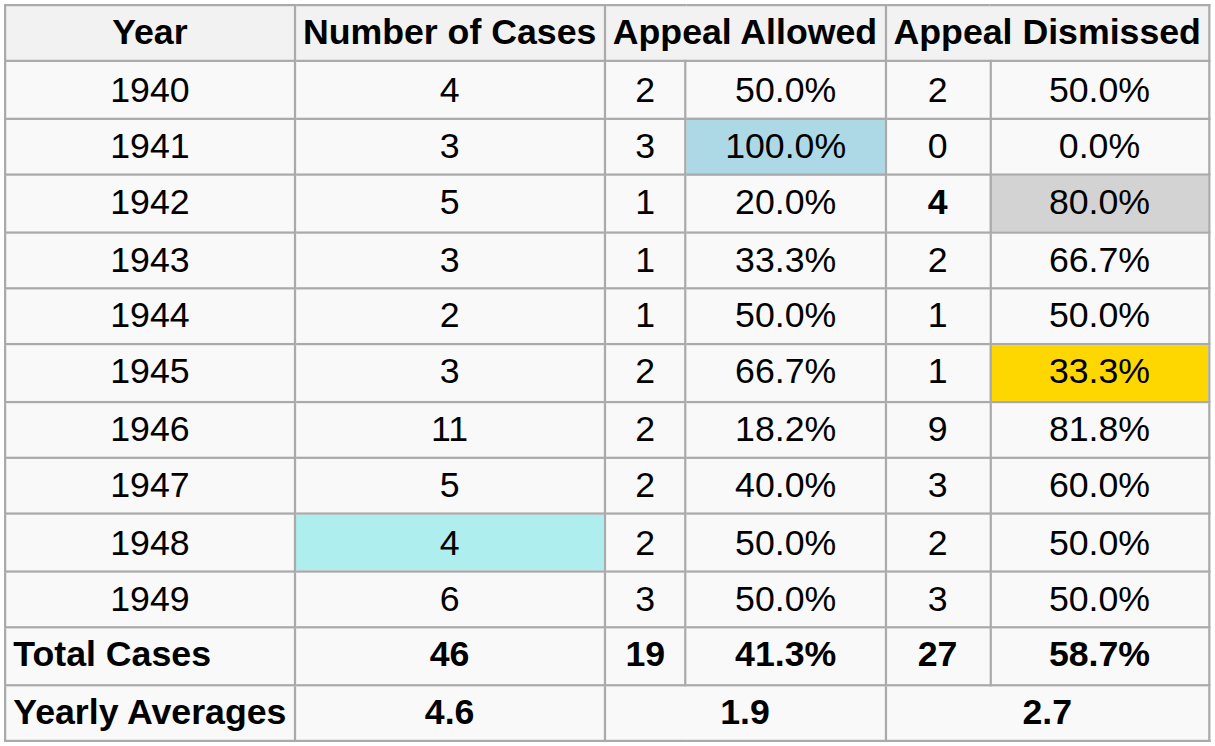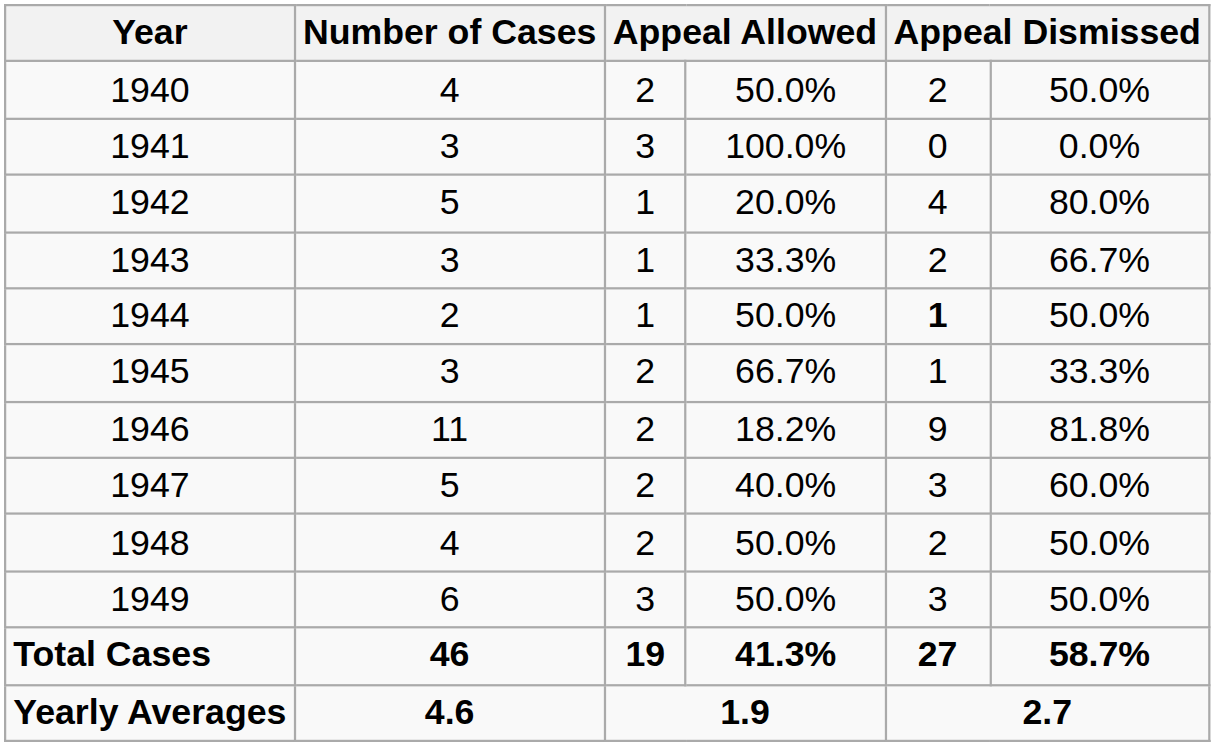(786, 145) lightblue background -> (786, 145) no background
(938, 202) bold -> (938, 202) normal
(1100, 202) lightgrey background -> (1100, 202) no background
(938, 315) normal -> (938, 315) bold
(1100, 372) gold background -> (1100, 372) no background
(450, 542) paleturquoise background -> (450, 542) no background
